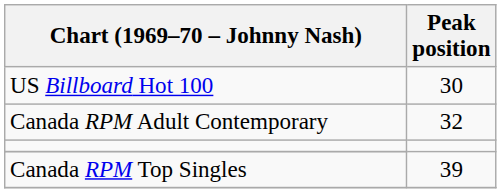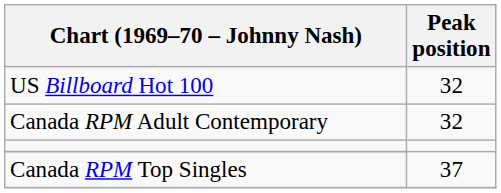(451, 85) 30 -> (451, 85) 32
(451, 168) 39 -> (451, 168) 37
